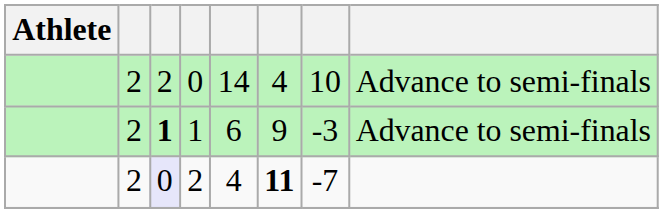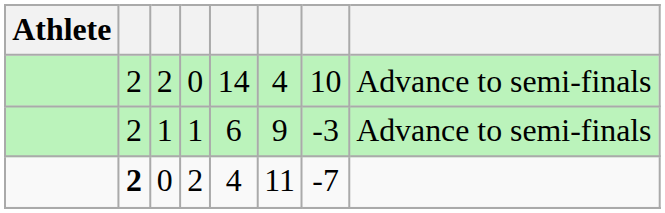(165, 130) bold -> (165, 130) normal
(134, 181) normal -> (134, 181) bold
(165, 181) lavender background -> (165, 181) no background
(279, 181) bold -> (280, 181) normal
